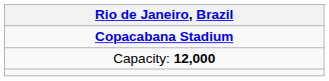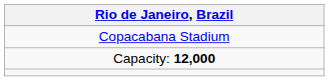(164, 36) bold -> (164, 36) normal
